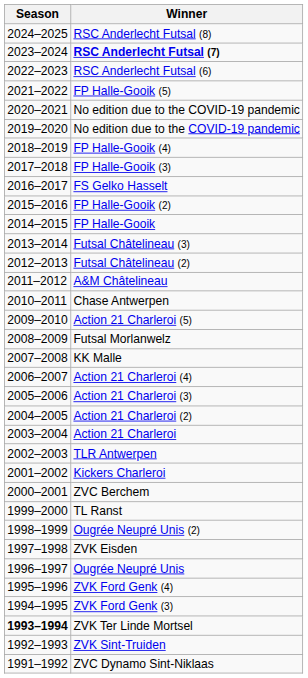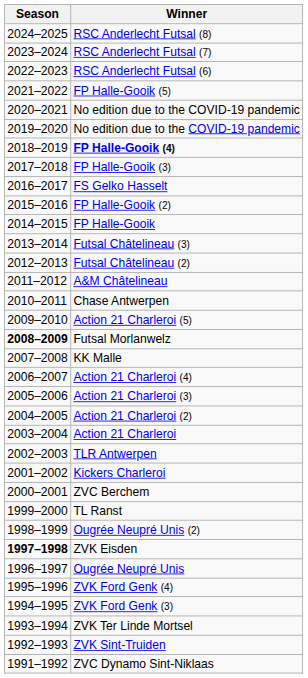(147, 53) bold -> (142, 53) normal
(122, 148) normal -> (124, 148) bold
(38, 339) normal -> (38, 339) bold
(38, 549) normal -> (38, 549) bold
(38, 626) bold -> (38, 626) normal
